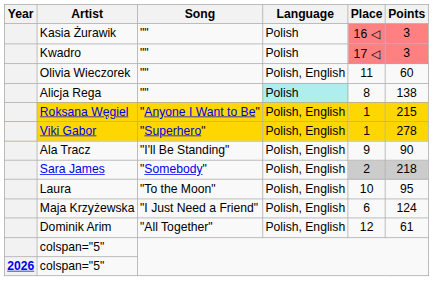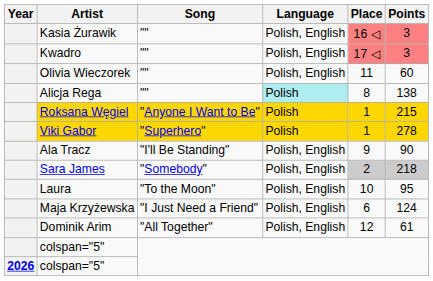(282, 33) Polish -> (305, 33) Polish, English
(282, 53) Polish -> (305, 53) Polish, English
(305, 112) Polish, English -> (282, 112) Polish
(305, 131) Polish, English -> (282, 131) Polish
